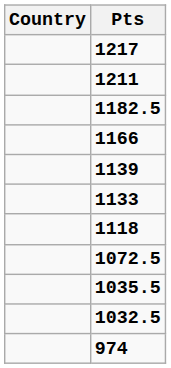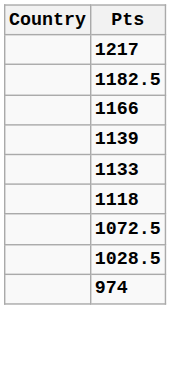- row: (117, 80)
- row: (128, 289)
- row: (128, 319)
+ row: (128, 259)
